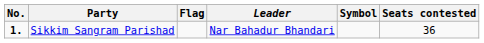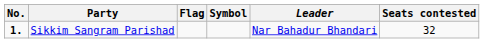columns swapped: (359, 13) <-> (272, 13)
(429, 30) 36 -> (429, 30) 32
